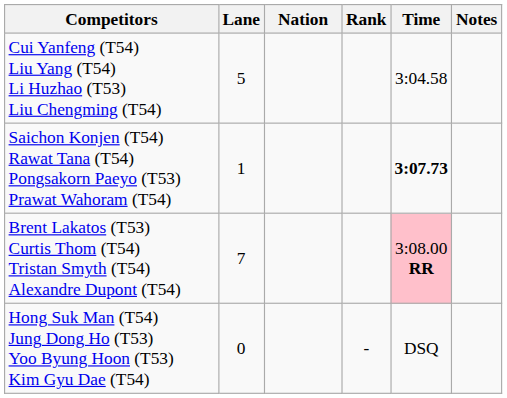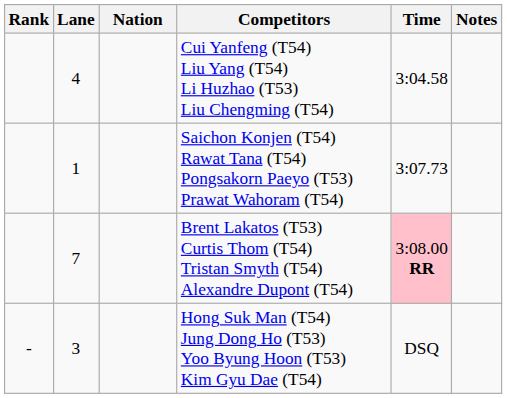columns swapped: (366, 18) <-> (111, 18)
(241, 78) 5 -> (76, 78) 4
(421, 168) bold -> (422, 168) normal
(241, 348) 0 -> (76, 348) 3
